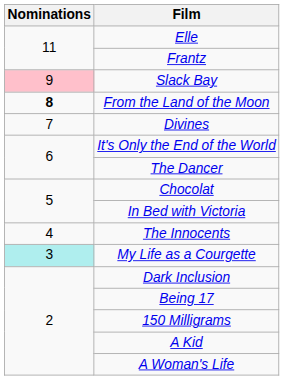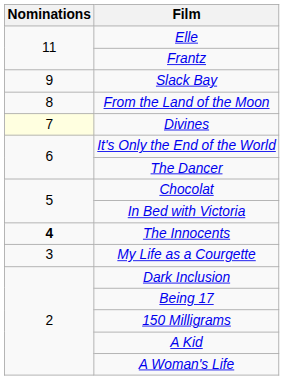(49, 80) pink background -> (49, 80) no background
(49, 102) bold -> (49, 102) normal
(49, 124) no background -> (49, 124) lightyellow background
(49, 233) normal -> (49, 233) bold
(49, 255) paleturquoise background -> (49, 255) no background
